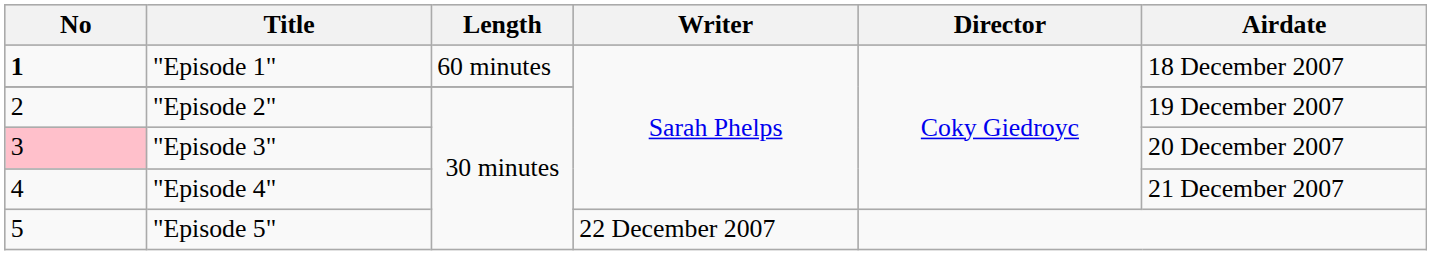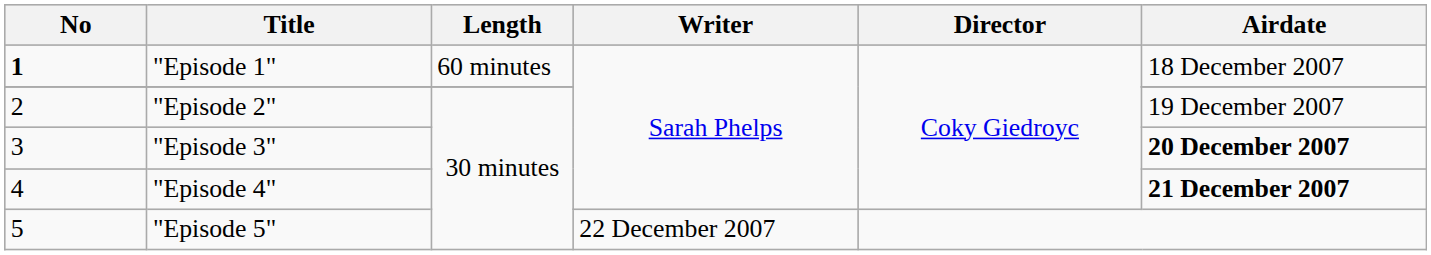(17, 147) pink background -> (17, 147) no background
(1246, 147) normal -> (1249, 147) bold
(1246, 188) normal -> (1249, 188) bold
